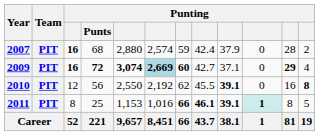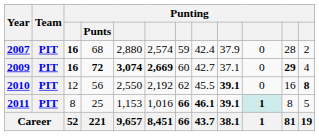(160, 67) lightblue background -> (160, 67) no background
(184, 67) bold -> (184, 67) normal
